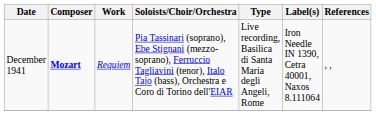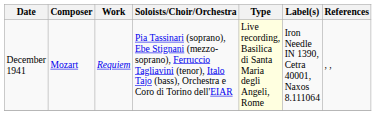(66, 65) bold -> (64, 65) normal
(261, 65) no background -> (261, 65) lightyellow background
